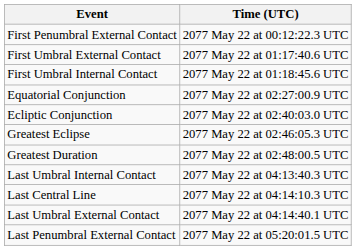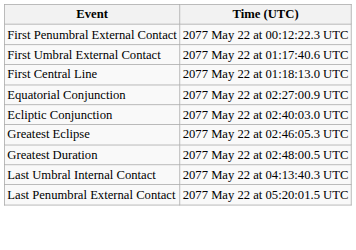+ row: (52, 74)
- row: (82, 74)
- row: (52, 194)
- row: (83, 214)
